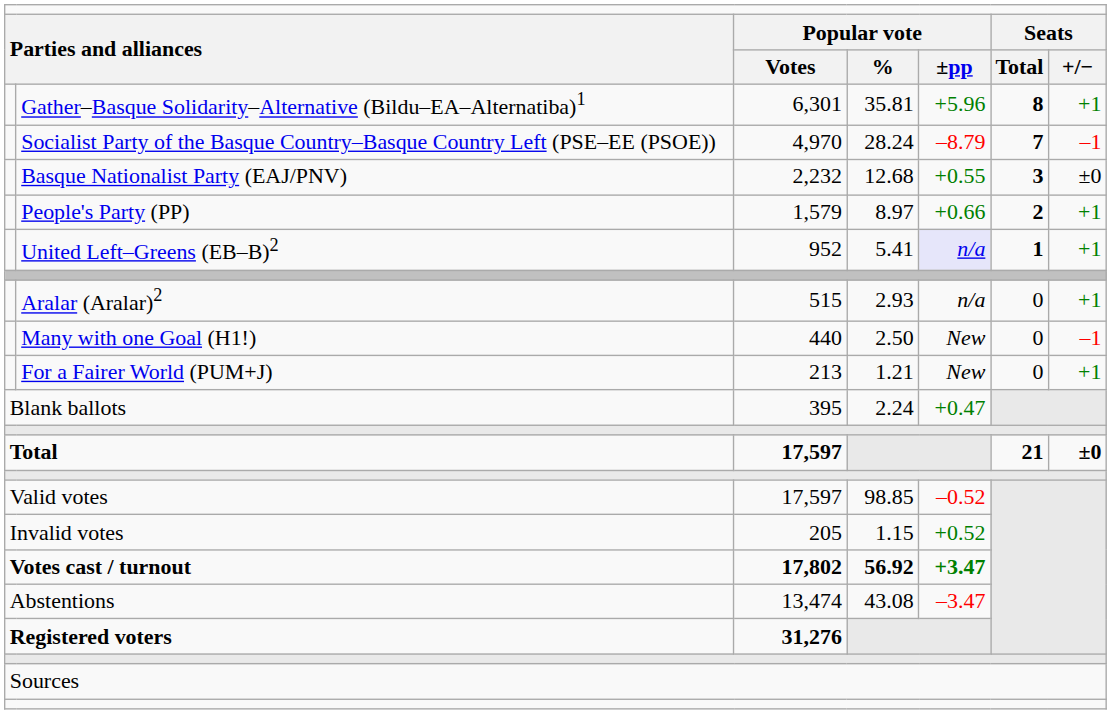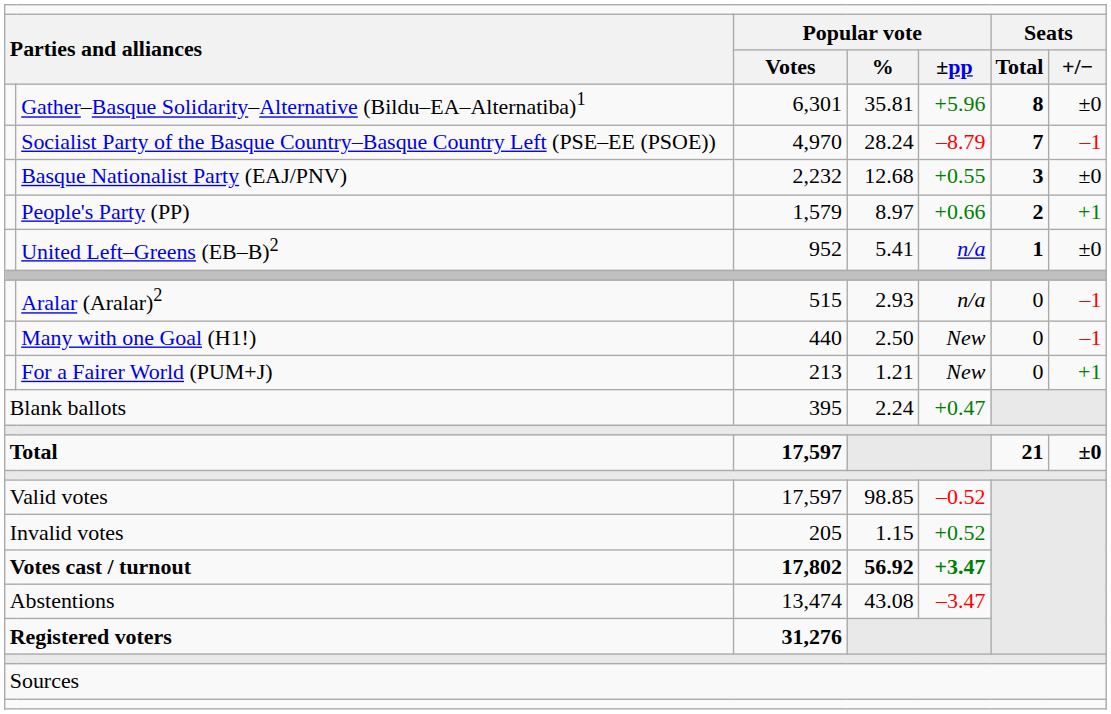(1090, 104) +1 -> (1090, 104) ±0
(971, 249) lavender background -> (971, 249) no background
(1090, 249) +1 -> (1090, 249) ±0
(1090, 300) +1 -> (1090, 300) –1
